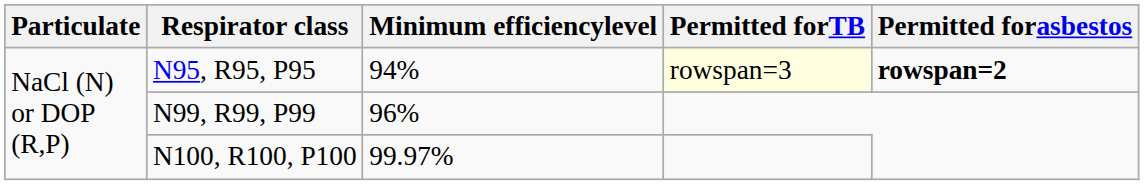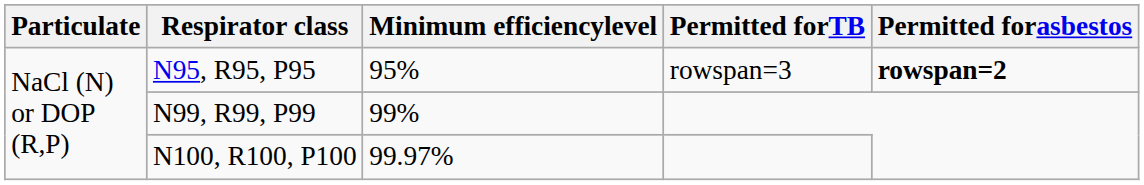(394, 69) 94% -> (394, 69) 95%
(731, 69) lightyellow background -> (731, 69) no background
(394, 112) 96% -> (394, 112) 99%
